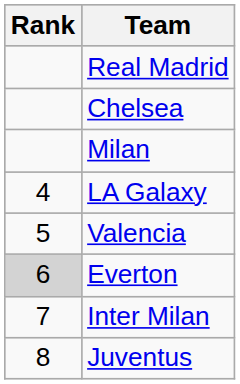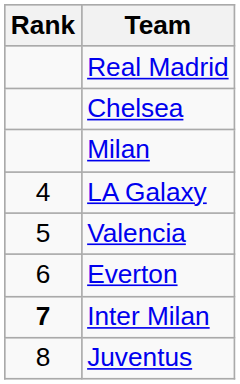(43, 274) lightgrey background -> (43, 274) no background
(43, 316) normal -> (43, 316) bold
